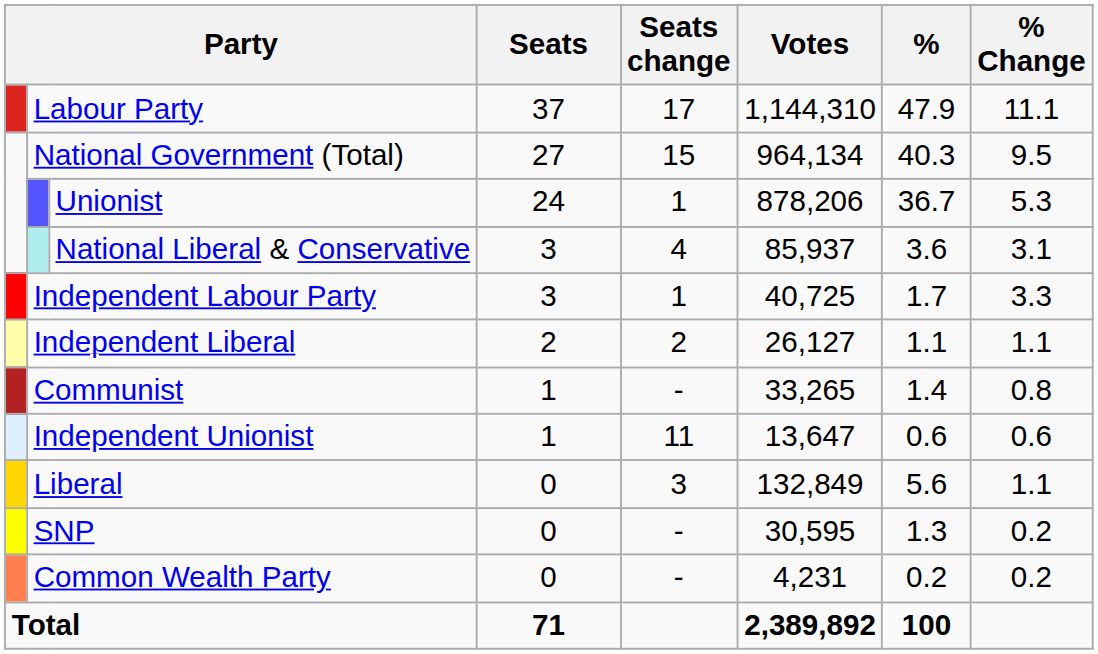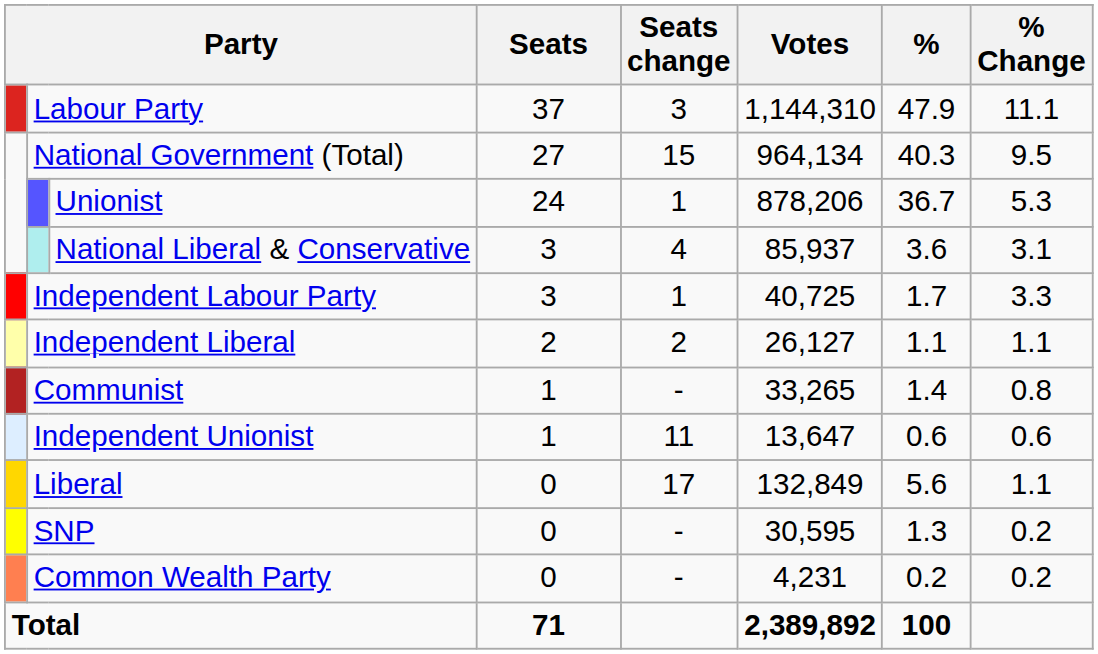(679, 108) 17 -> (679, 108) 3
(679, 483) 3 -> (679, 483) 17
